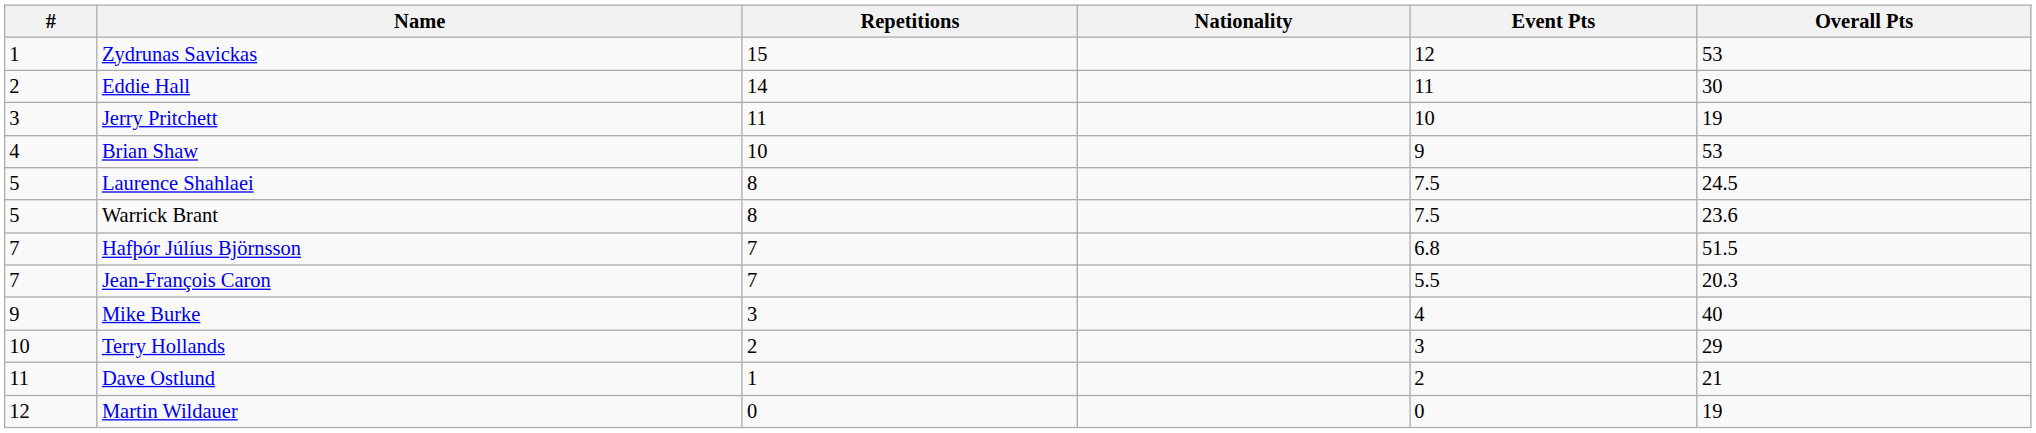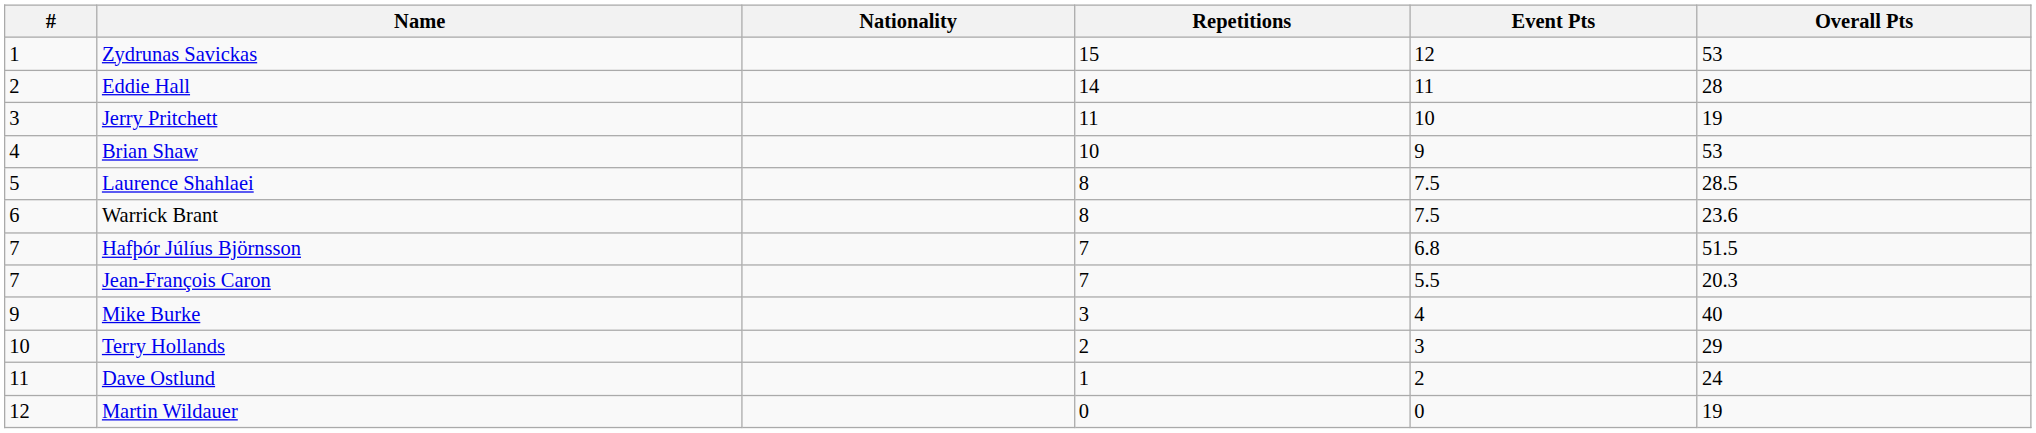columns swapped: (1244, 21) <-> (910, 21)
(1712, 86) 30 -> (1712, 86) 28
(1720, 183) 24.5 -> (1720, 183) 28.5
(14, 216) 5 -> (14, 216) 6
(1712, 378) 21 -> (1712, 378) 24
